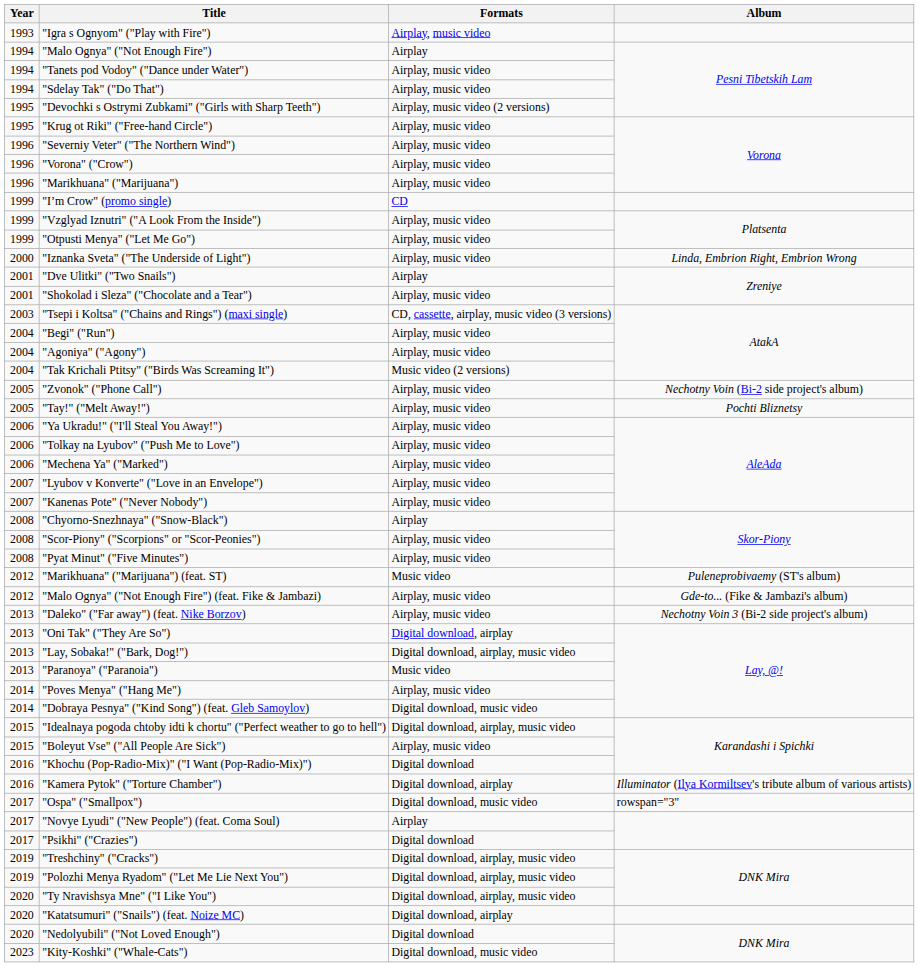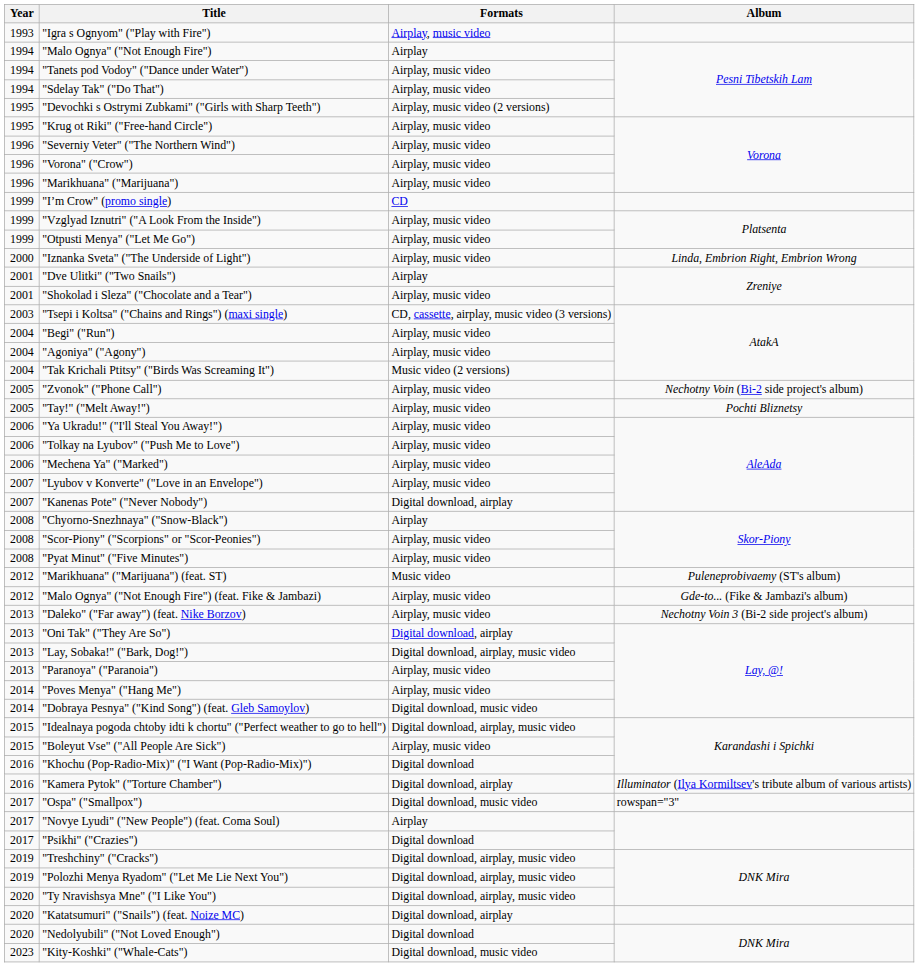(441, 502) Airplay, music video -> (452, 502) Digital download, airplay
(421, 671) Music video -> (441, 671) Airplay, music video
